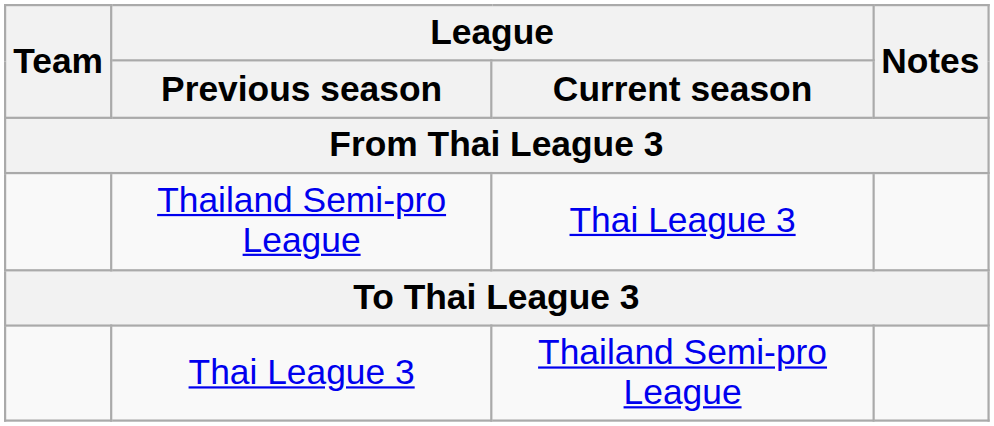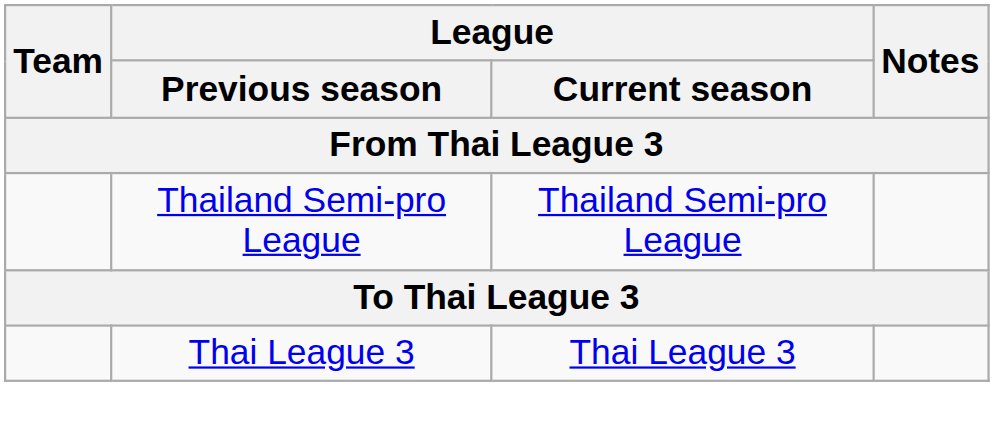(683, 220) Thai League 3 -> (683, 220) Thailand Semi-pro League
(683, 372) Thailand Semi-pro League -> (683, 352) Thai League 3
